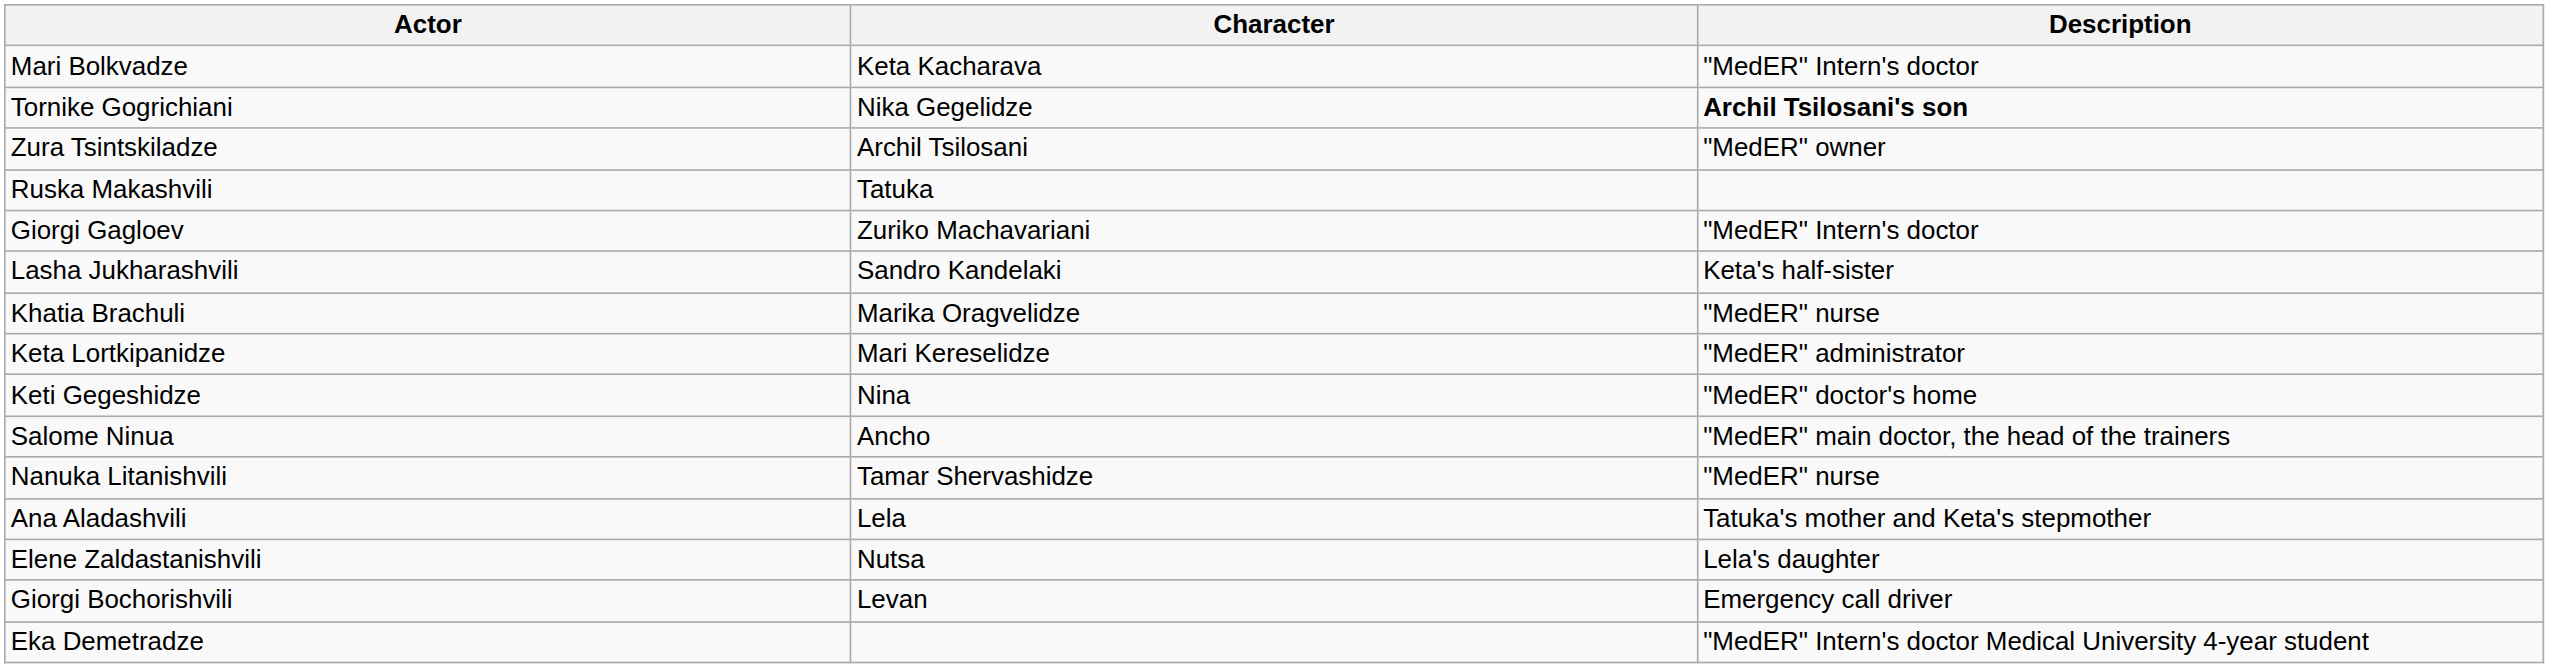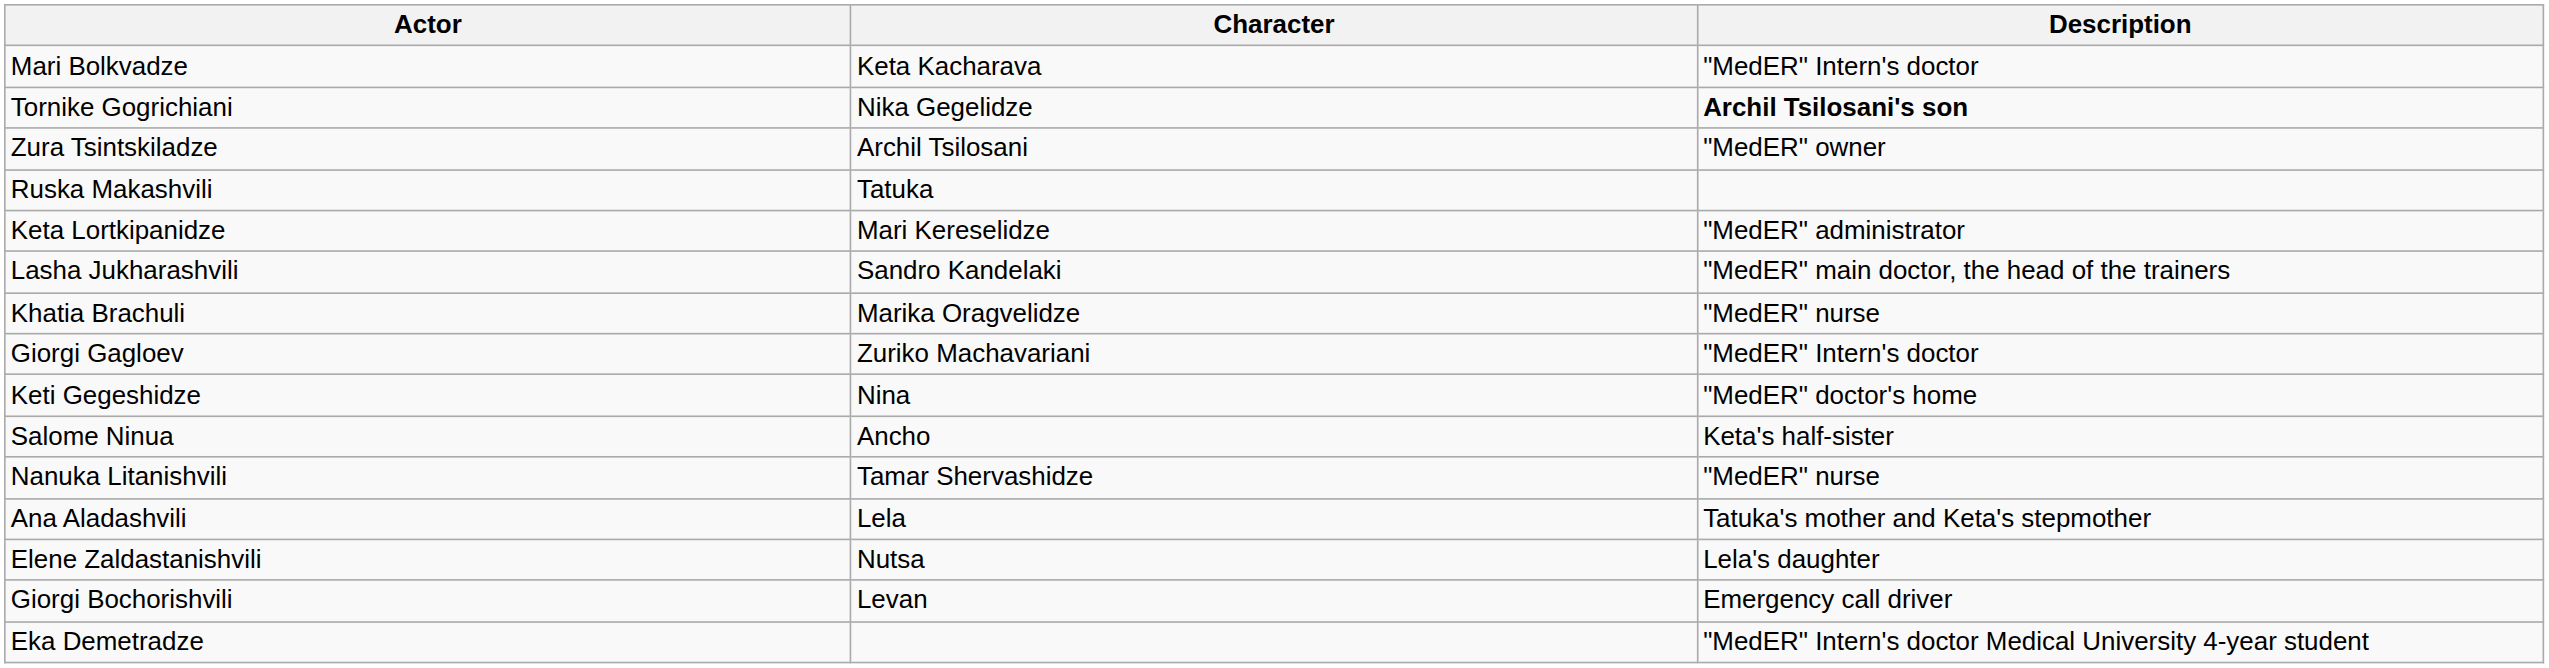rows swapped: (118, 353) <-> (97, 230)
(1799, 271) Keta's half-sister -> (1967, 271) "MedER" main doctor, the head of the trainers
(1967, 436) "MedER" main doctor, the head of the trainers -> (1799, 436) Keta's half-sister
